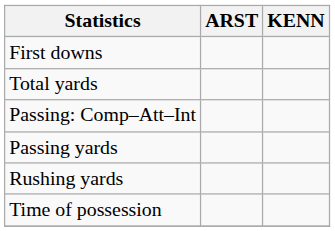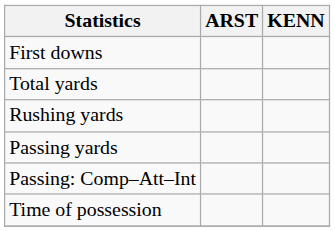rows swapped: (66, 178) <-> (103, 115)
